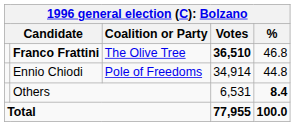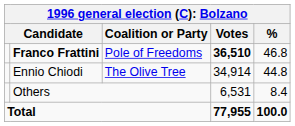(145, 53) The Olive Tree -> (153, 53) Pole of Freedoms
(153, 72) Pole of Freedoms -> (145, 72) The Olive Tree
(279, 92) bold -> (279, 92) normal
